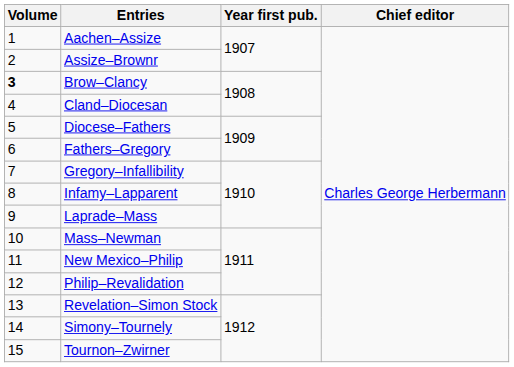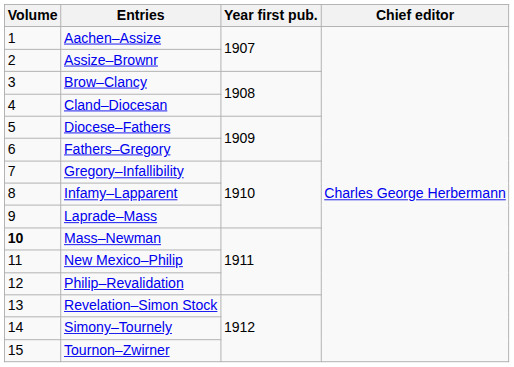(12, 82) bold -> (12, 82) normal
(16, 238) normal -> (16, 238) bold
